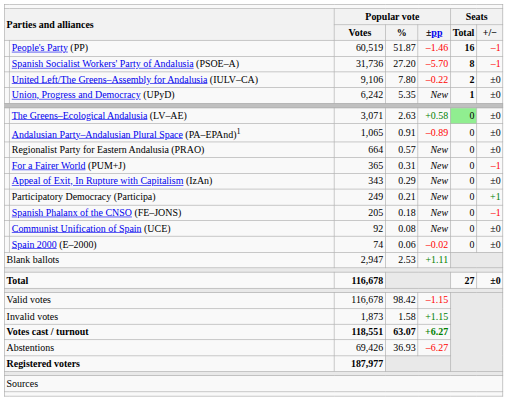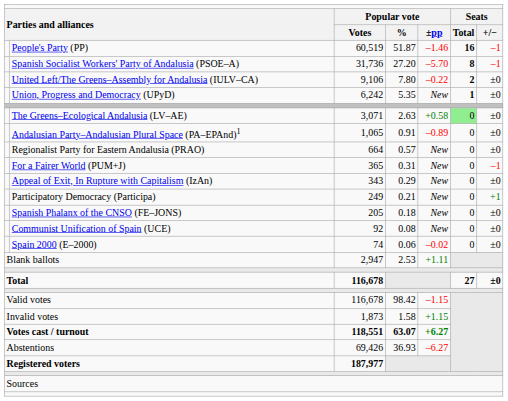(496, 212) –1 -> (495, 212) ±0
